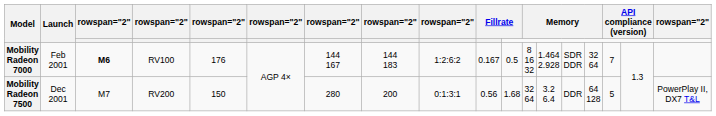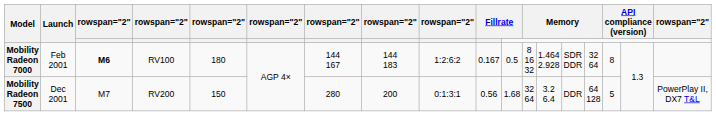(218, 60) 176 -> (218, 60) 180
(612, 60) 7 -> (612, 60) 8
